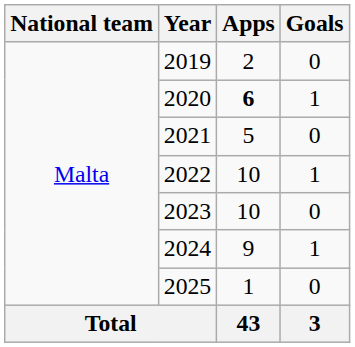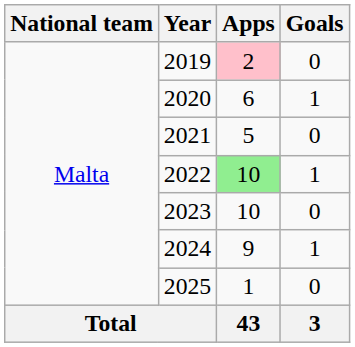(248, 60) no background -> (248, 60) pink background
(248, 98) bold -> (248, 98) normal
(248, 173) no background -> (248, 173) lightgreen background
